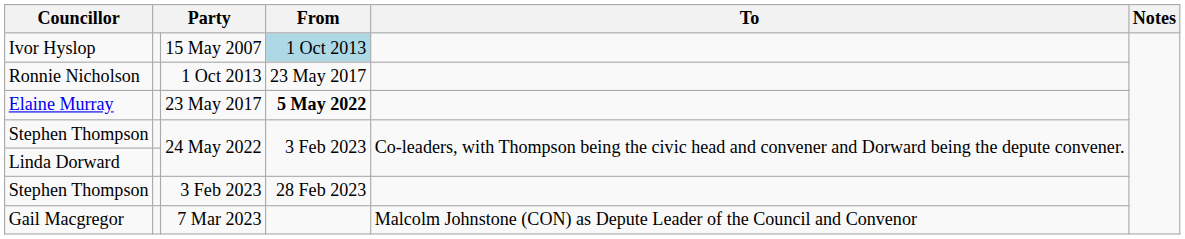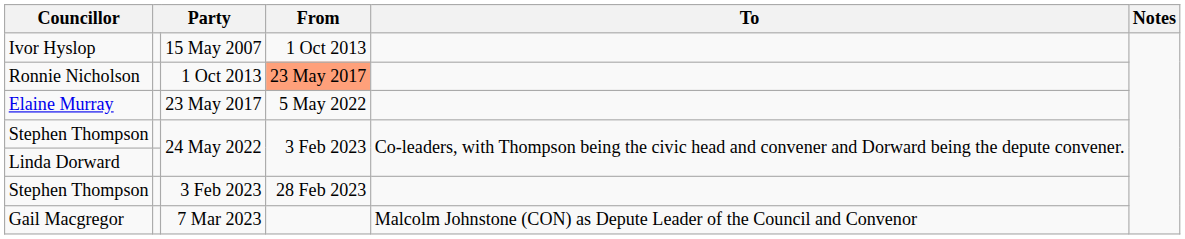(326, 47) lightblue background -> (326, 47) no background
(318, 76) no background -> (318, 76) lightsalmon background
(322, 104) bold -> (323, 104) normal
